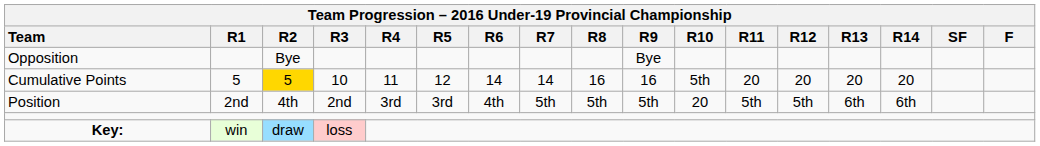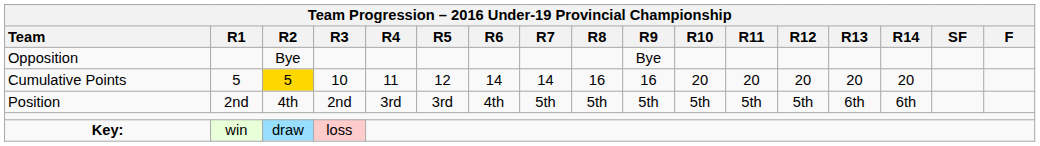(700, 80) 5th -> (700, 80) 20
(700, 102) 20 -> (700, 102) 5th
